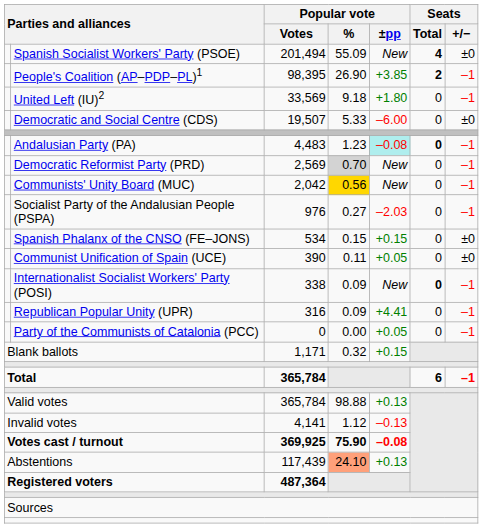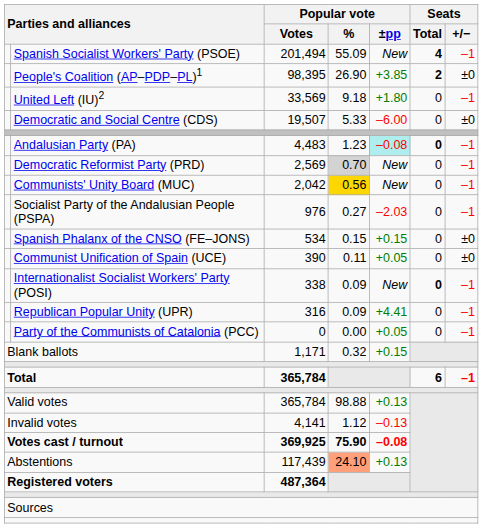(468, 53) ±0 -> (468, 53) –1
(468, 75) –1 -> (468, 75) ±0
